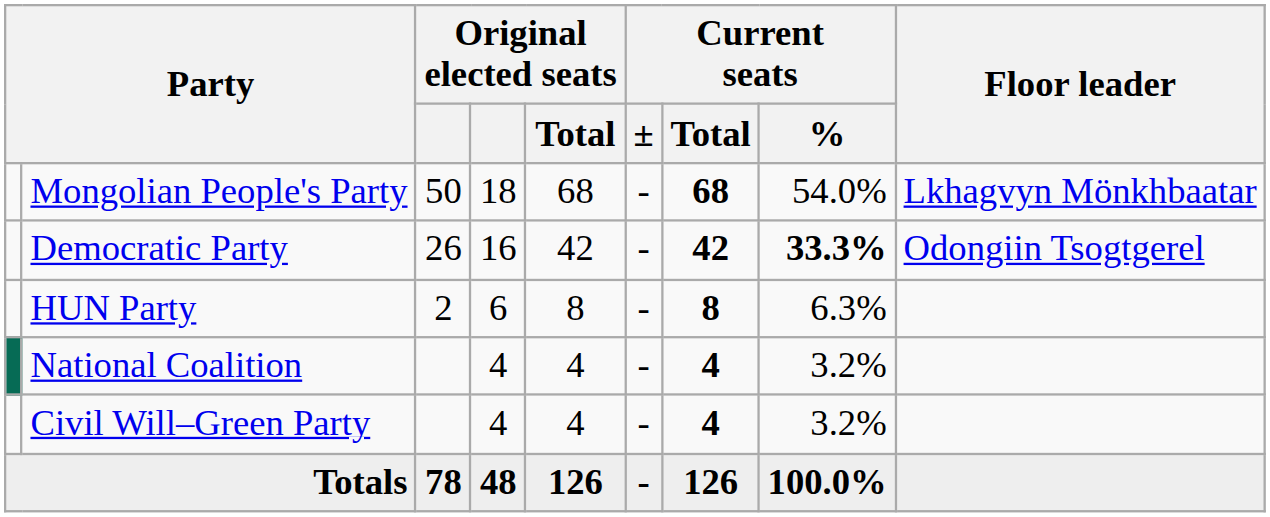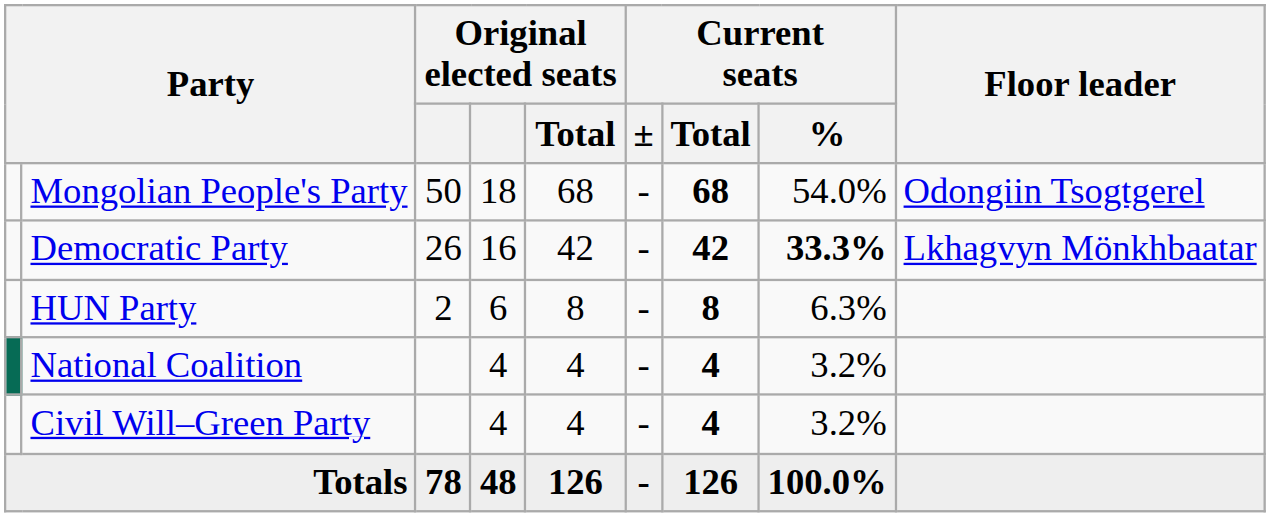(1080, 190) Lkhagvyn Mönkhbaatar -> (1054, 190) Odongiin Tsogtgerel
(1054, 249) Odongiin Tsogtgerel -> (1080, 249) Lkhagvyn Mönkhbaatar
